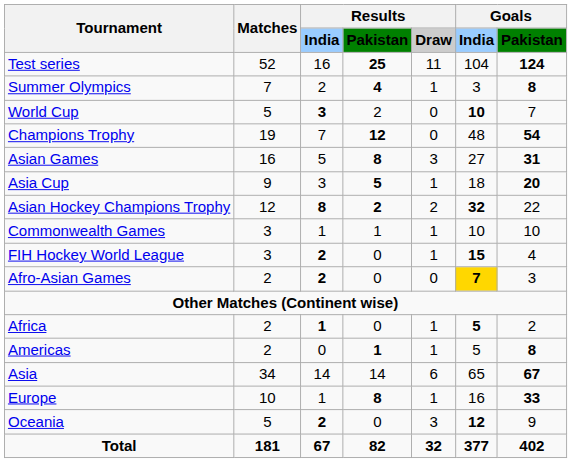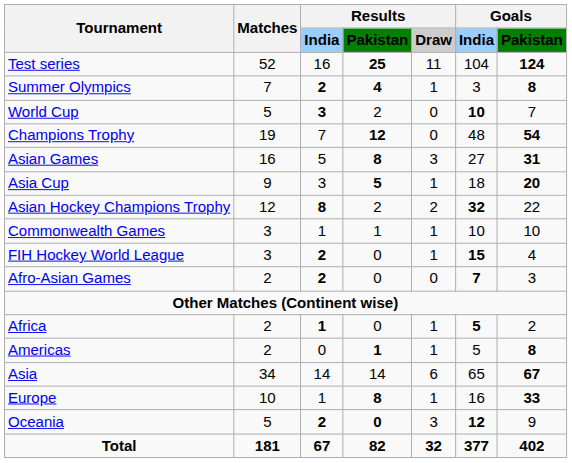(322, 87) normal -> (322, 87) bold
(377, 207) bold -> (377, 207) normal
(476, 278) gold background -> (476, 278) no background
(377, 421) normal -> (377, 421) bold
